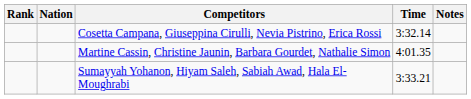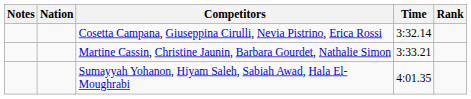columns swapped: (21, 14) <-> (450, 14)
(413, 52) 4:01.35 -> (414, 52) 3:33.21
(413, 78) 3:33.21 -> (414, 78) 4:01.35
